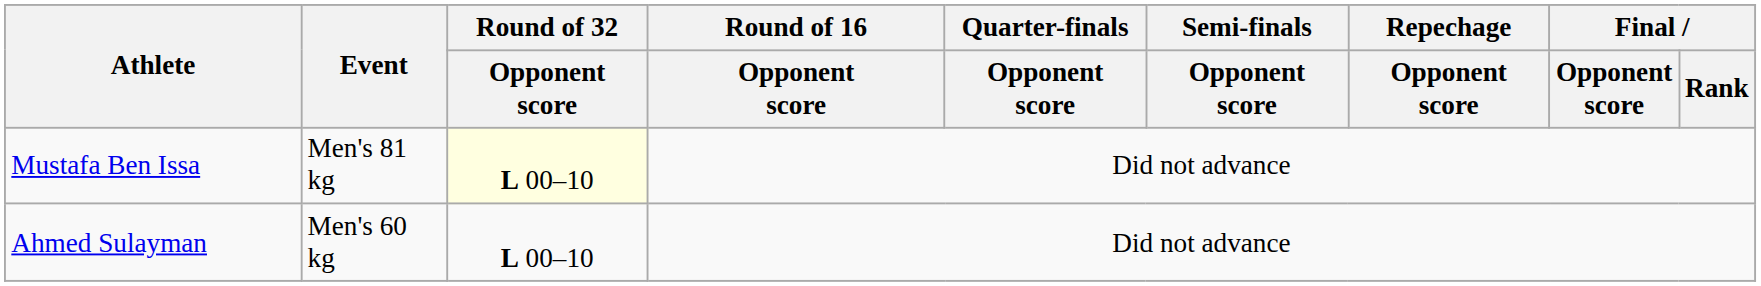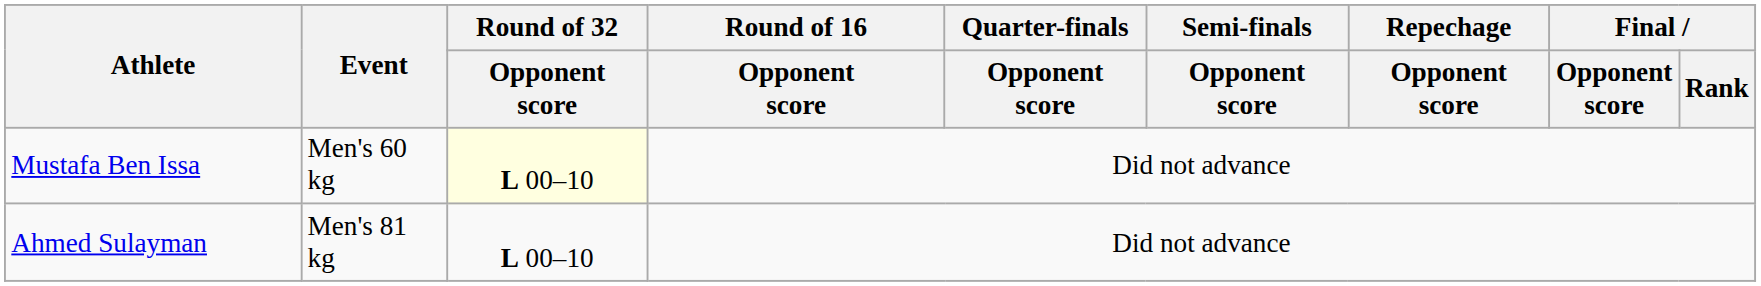(357, 165) Men's 81 kg -> (357, 165) Men's 60 kg
(357, 242) Men's 60 kg -> (357, 242) Men's 81 kg
